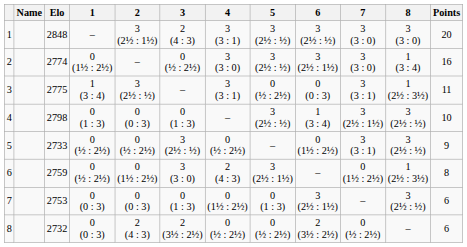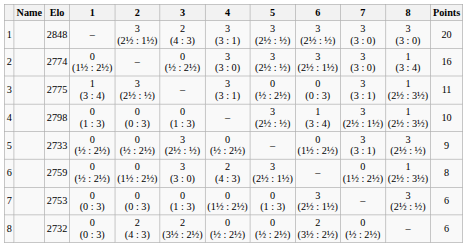(408, 117) 3 (2½ : ½) -> (408, 117) 1 (2½ : 3½)
